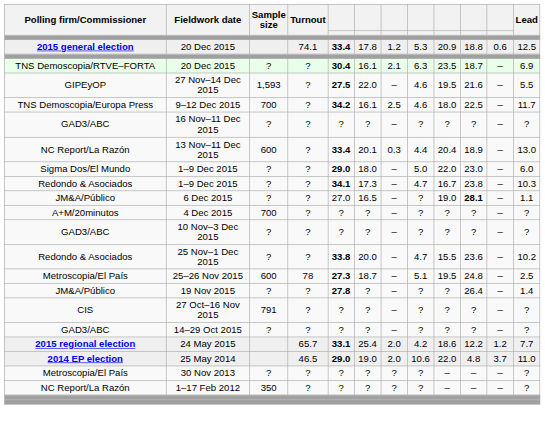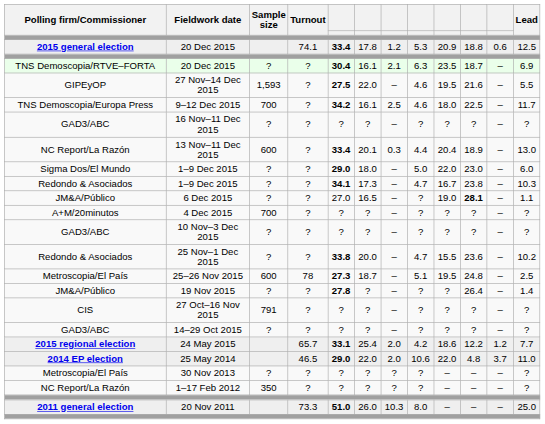(368, 359) 19.0 -> (368, 359) 22.0
+ row: (85, 407)
